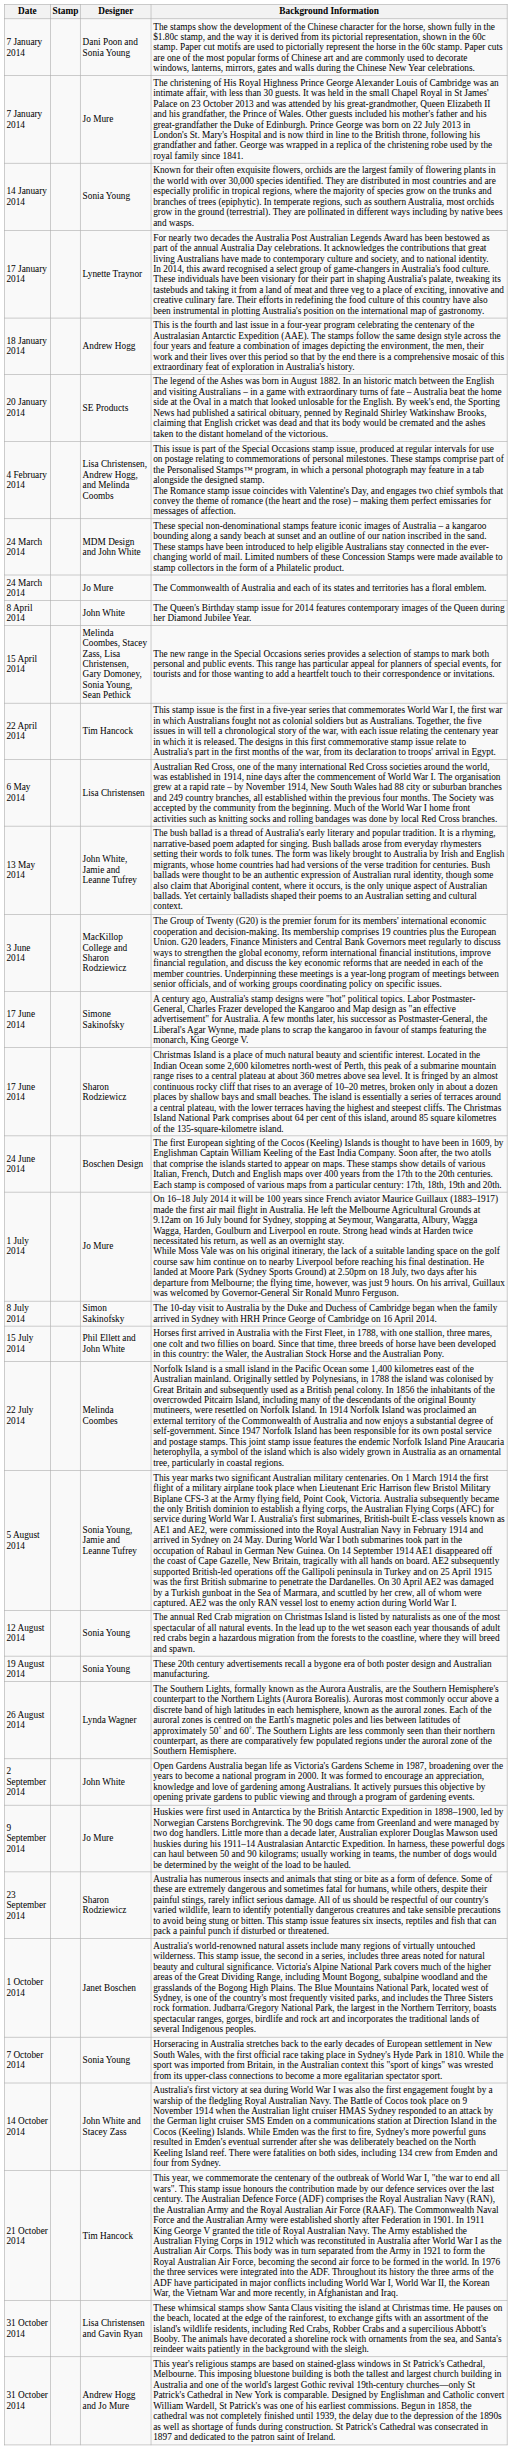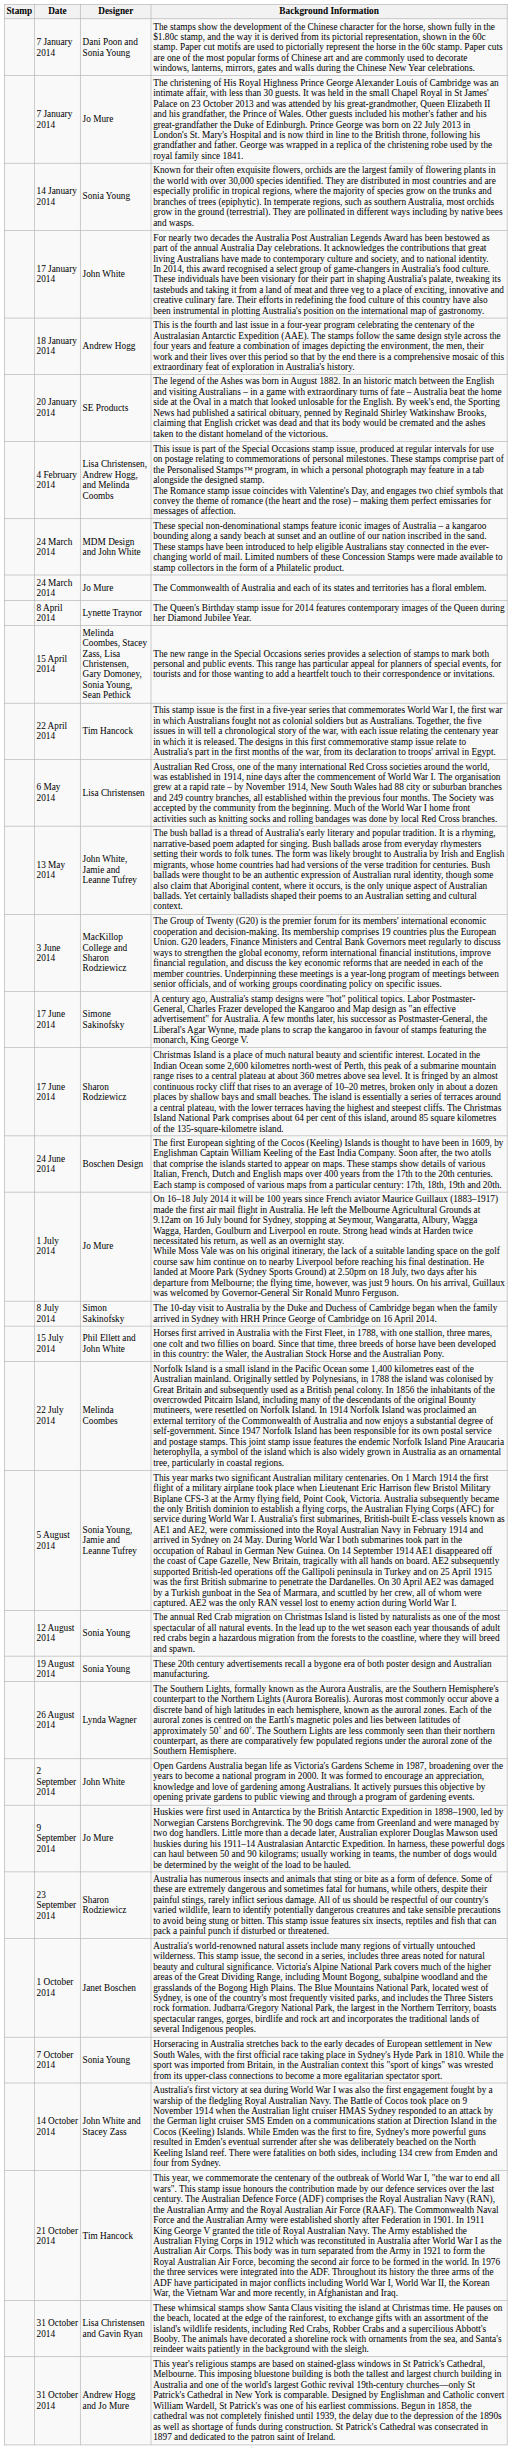columns swapped: (65, 11) <-> (27, 11)
(112, 274) Lynette Traynor -> (104, 274) John White
(104, 613) John White -> (112, 613) Lynette Traynor
